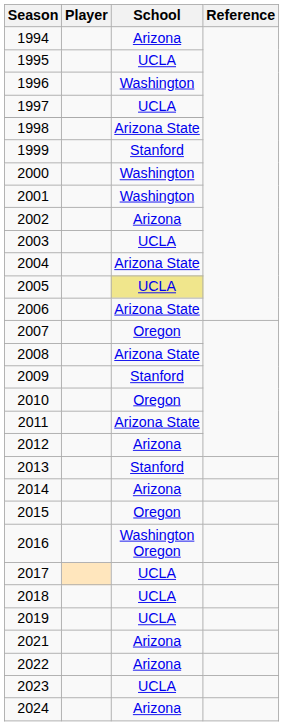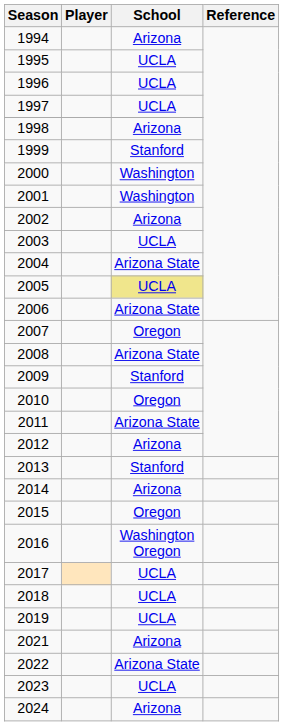(157, 83) Washington -> (157, 83) UCLA
(157, 128) Arizona State -> (157, 128) Arizona
(157, 664) Arizona -> (157, 664) Arizona State
